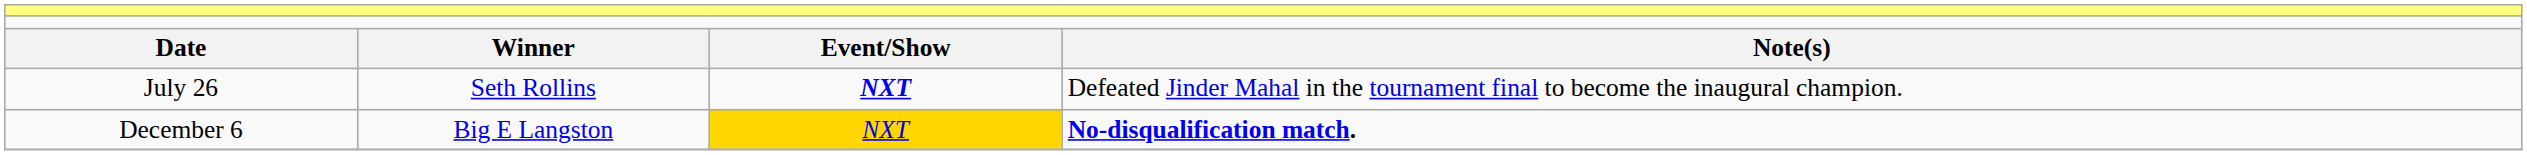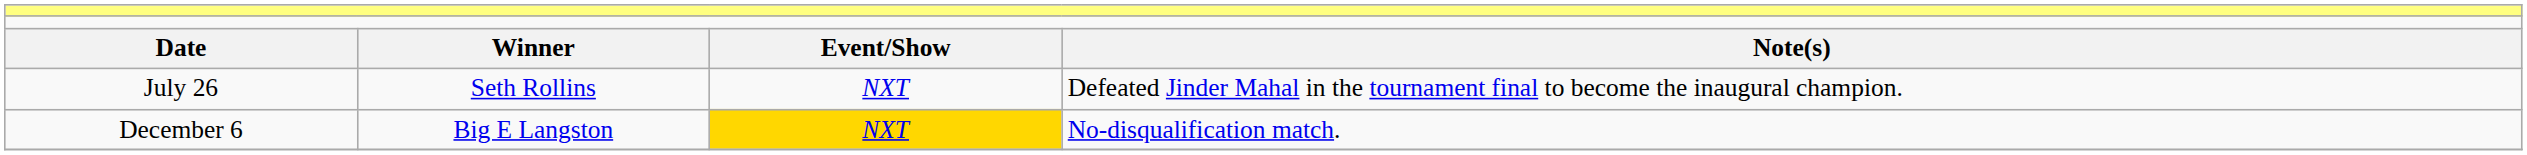(886, 88) bold -> (886, 88) normal
(1212, 128) bold -> (1204, 128) normal
